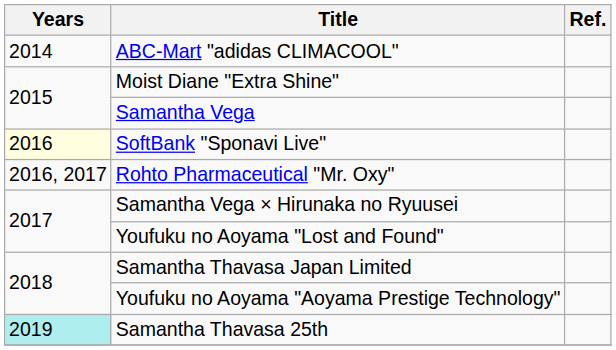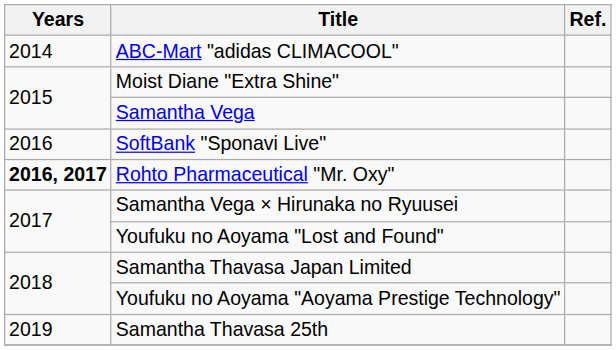(31, 143) lightyellow background -> (31, 143) no background
(58, 174) normal -> (58, 174) bold
(31, 329) paleturquoise background -> (31, 329) no background
